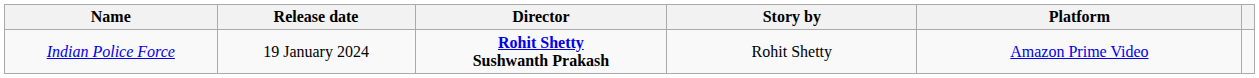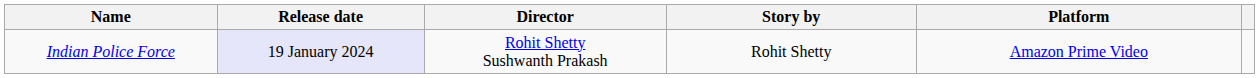(316, 51) no background -> (321, 51) lavender background
(541, 51) bold -> (545, 51) normal
